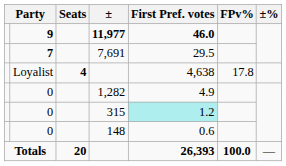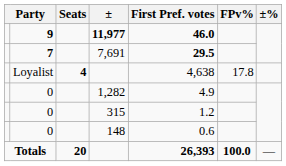(204, 53) normal -> (204, 53) bold
(207, 111) paleturquoise background -> (207, 111) no background
